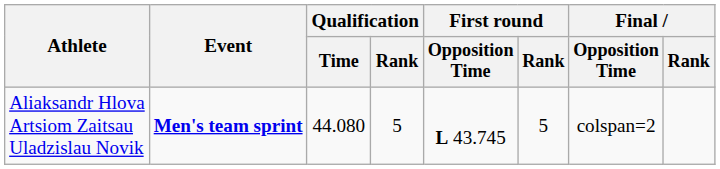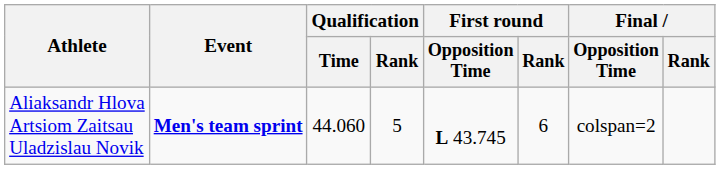(339, 126) 44.080 -> (339, 126) 44.060
(543, 126) 5 -> (543, 126) 6
